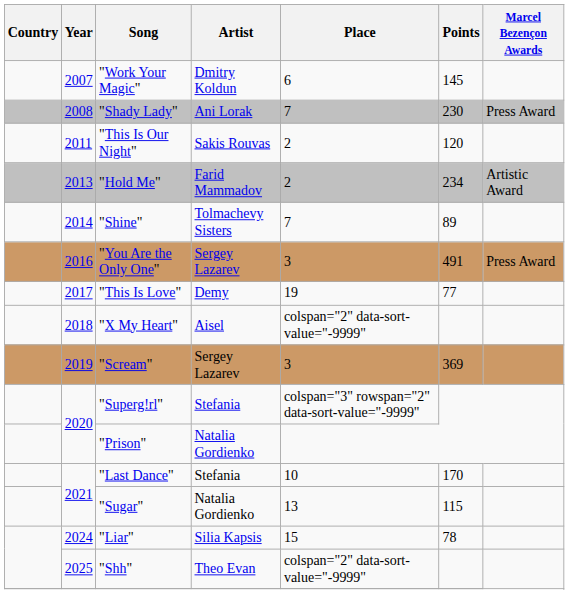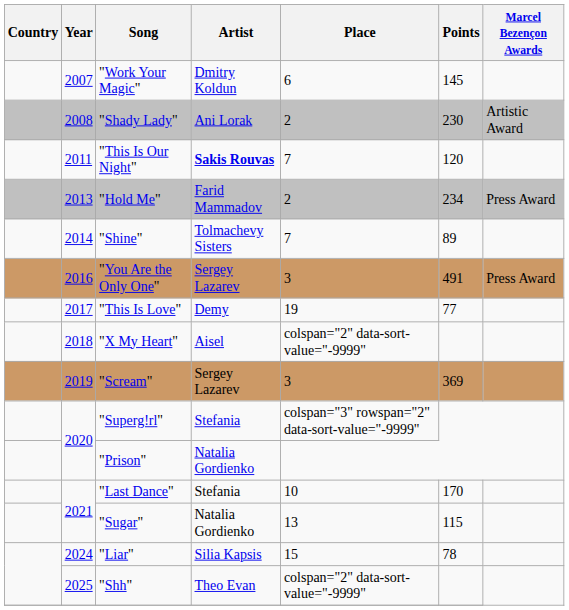(287, 112) 7 -> (287, 120) 2
(521, 112) Press Award -> (507, 120) Artistic Award
(232, 143) normal -> (234, 159) bold
(287, 143) 2 -> (287, 159) 7
(507, 182) Artistic Award -> (521, 199) Press Award
